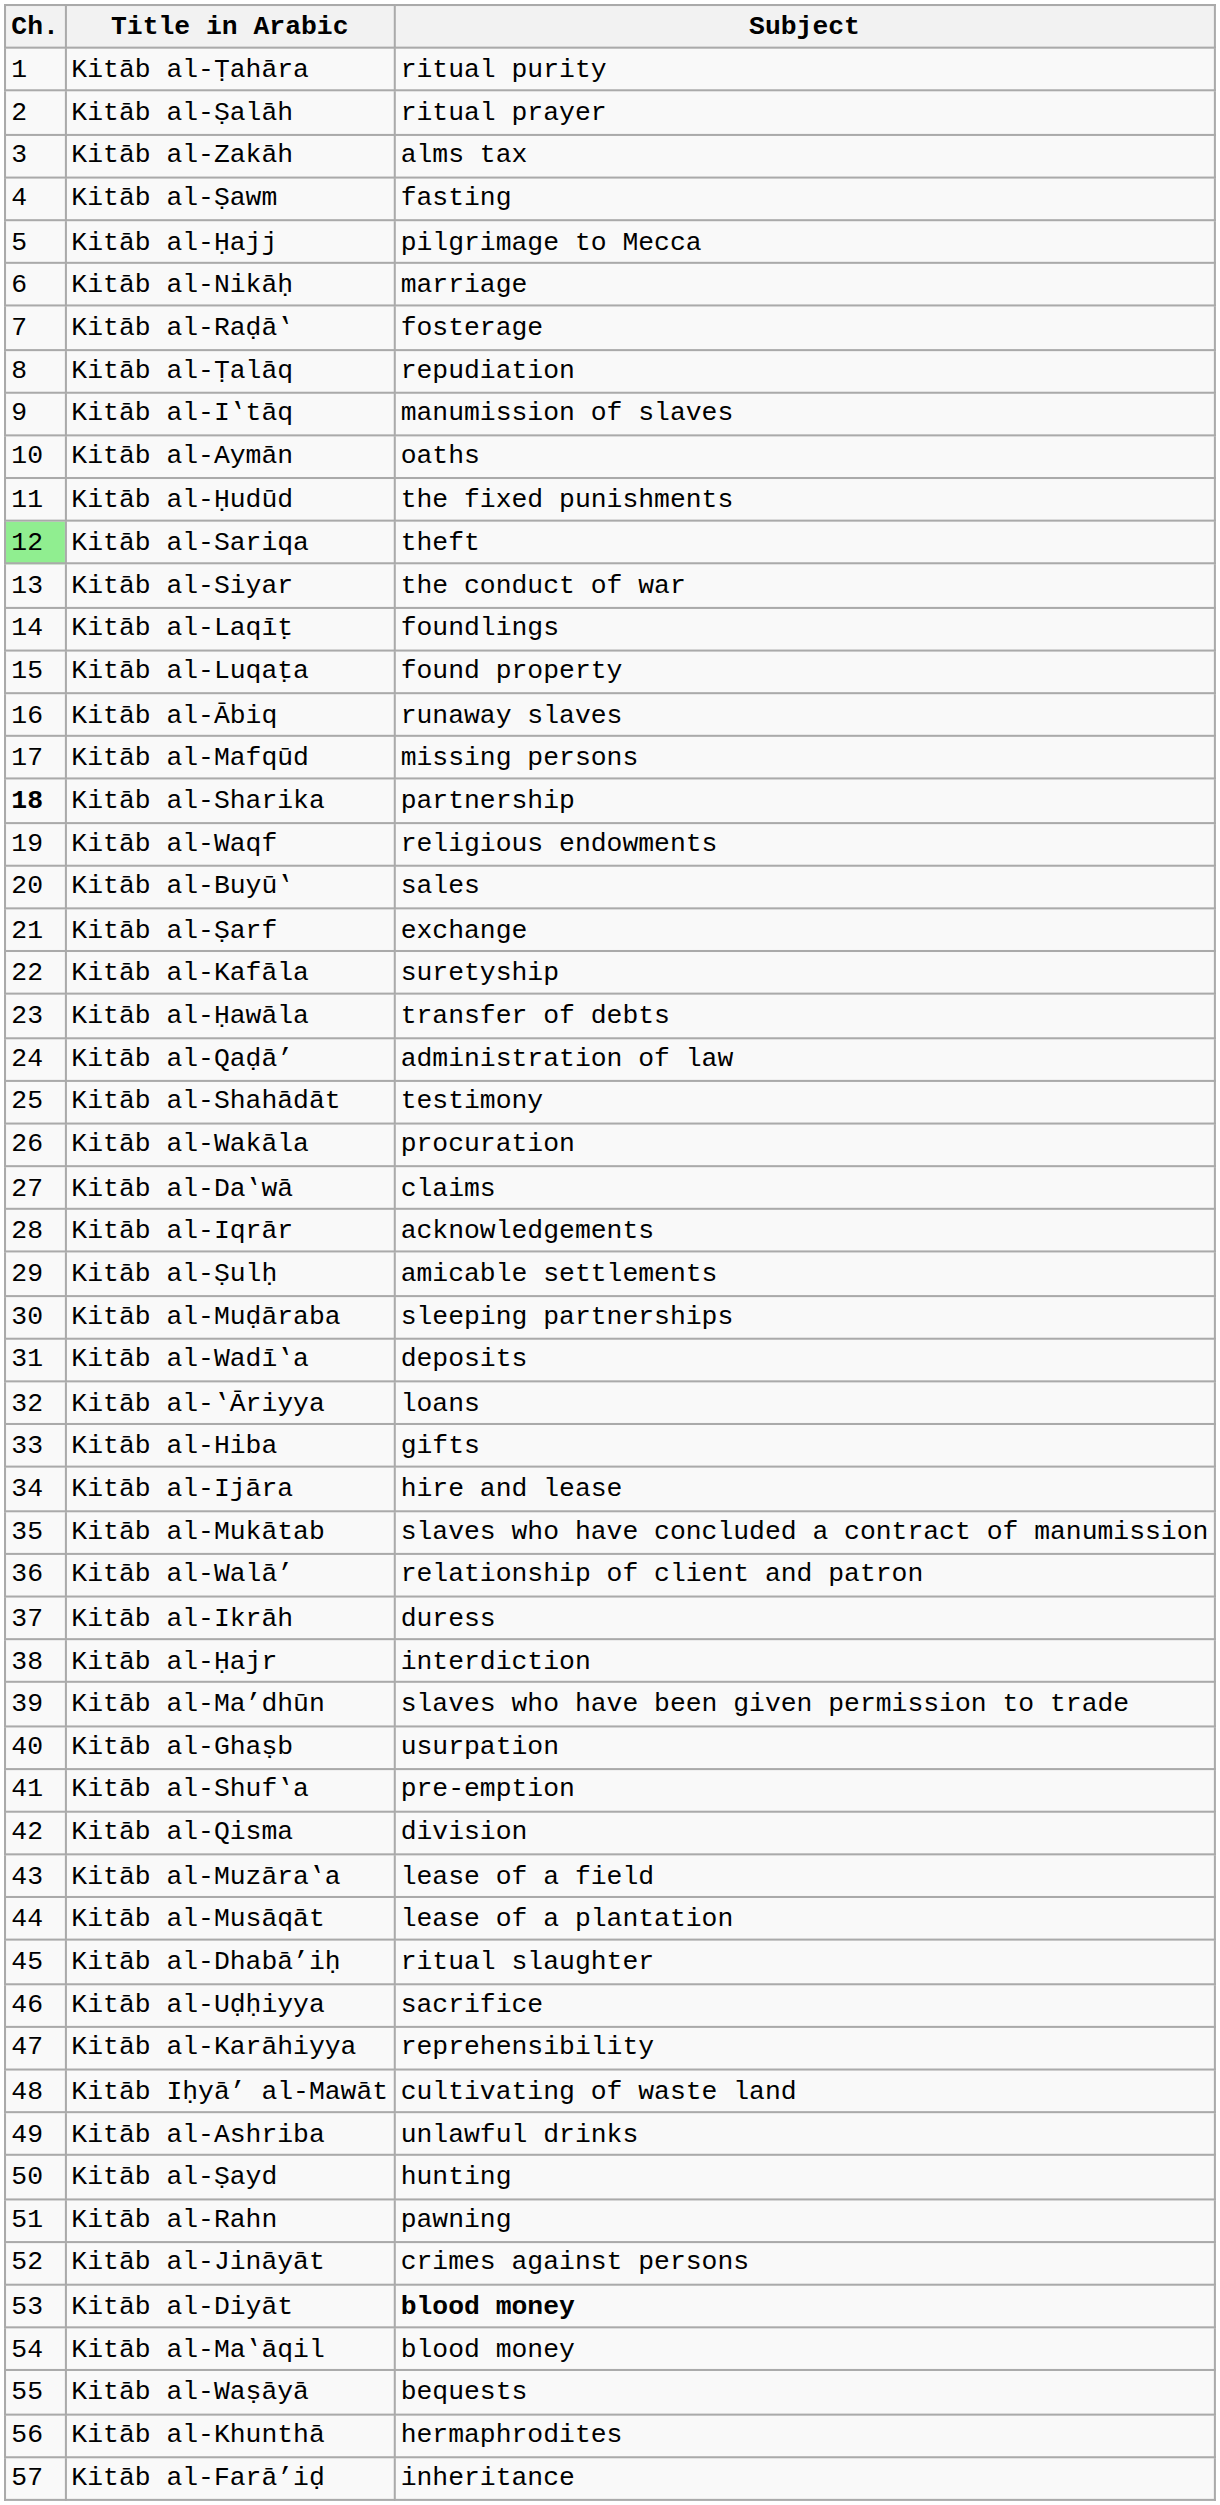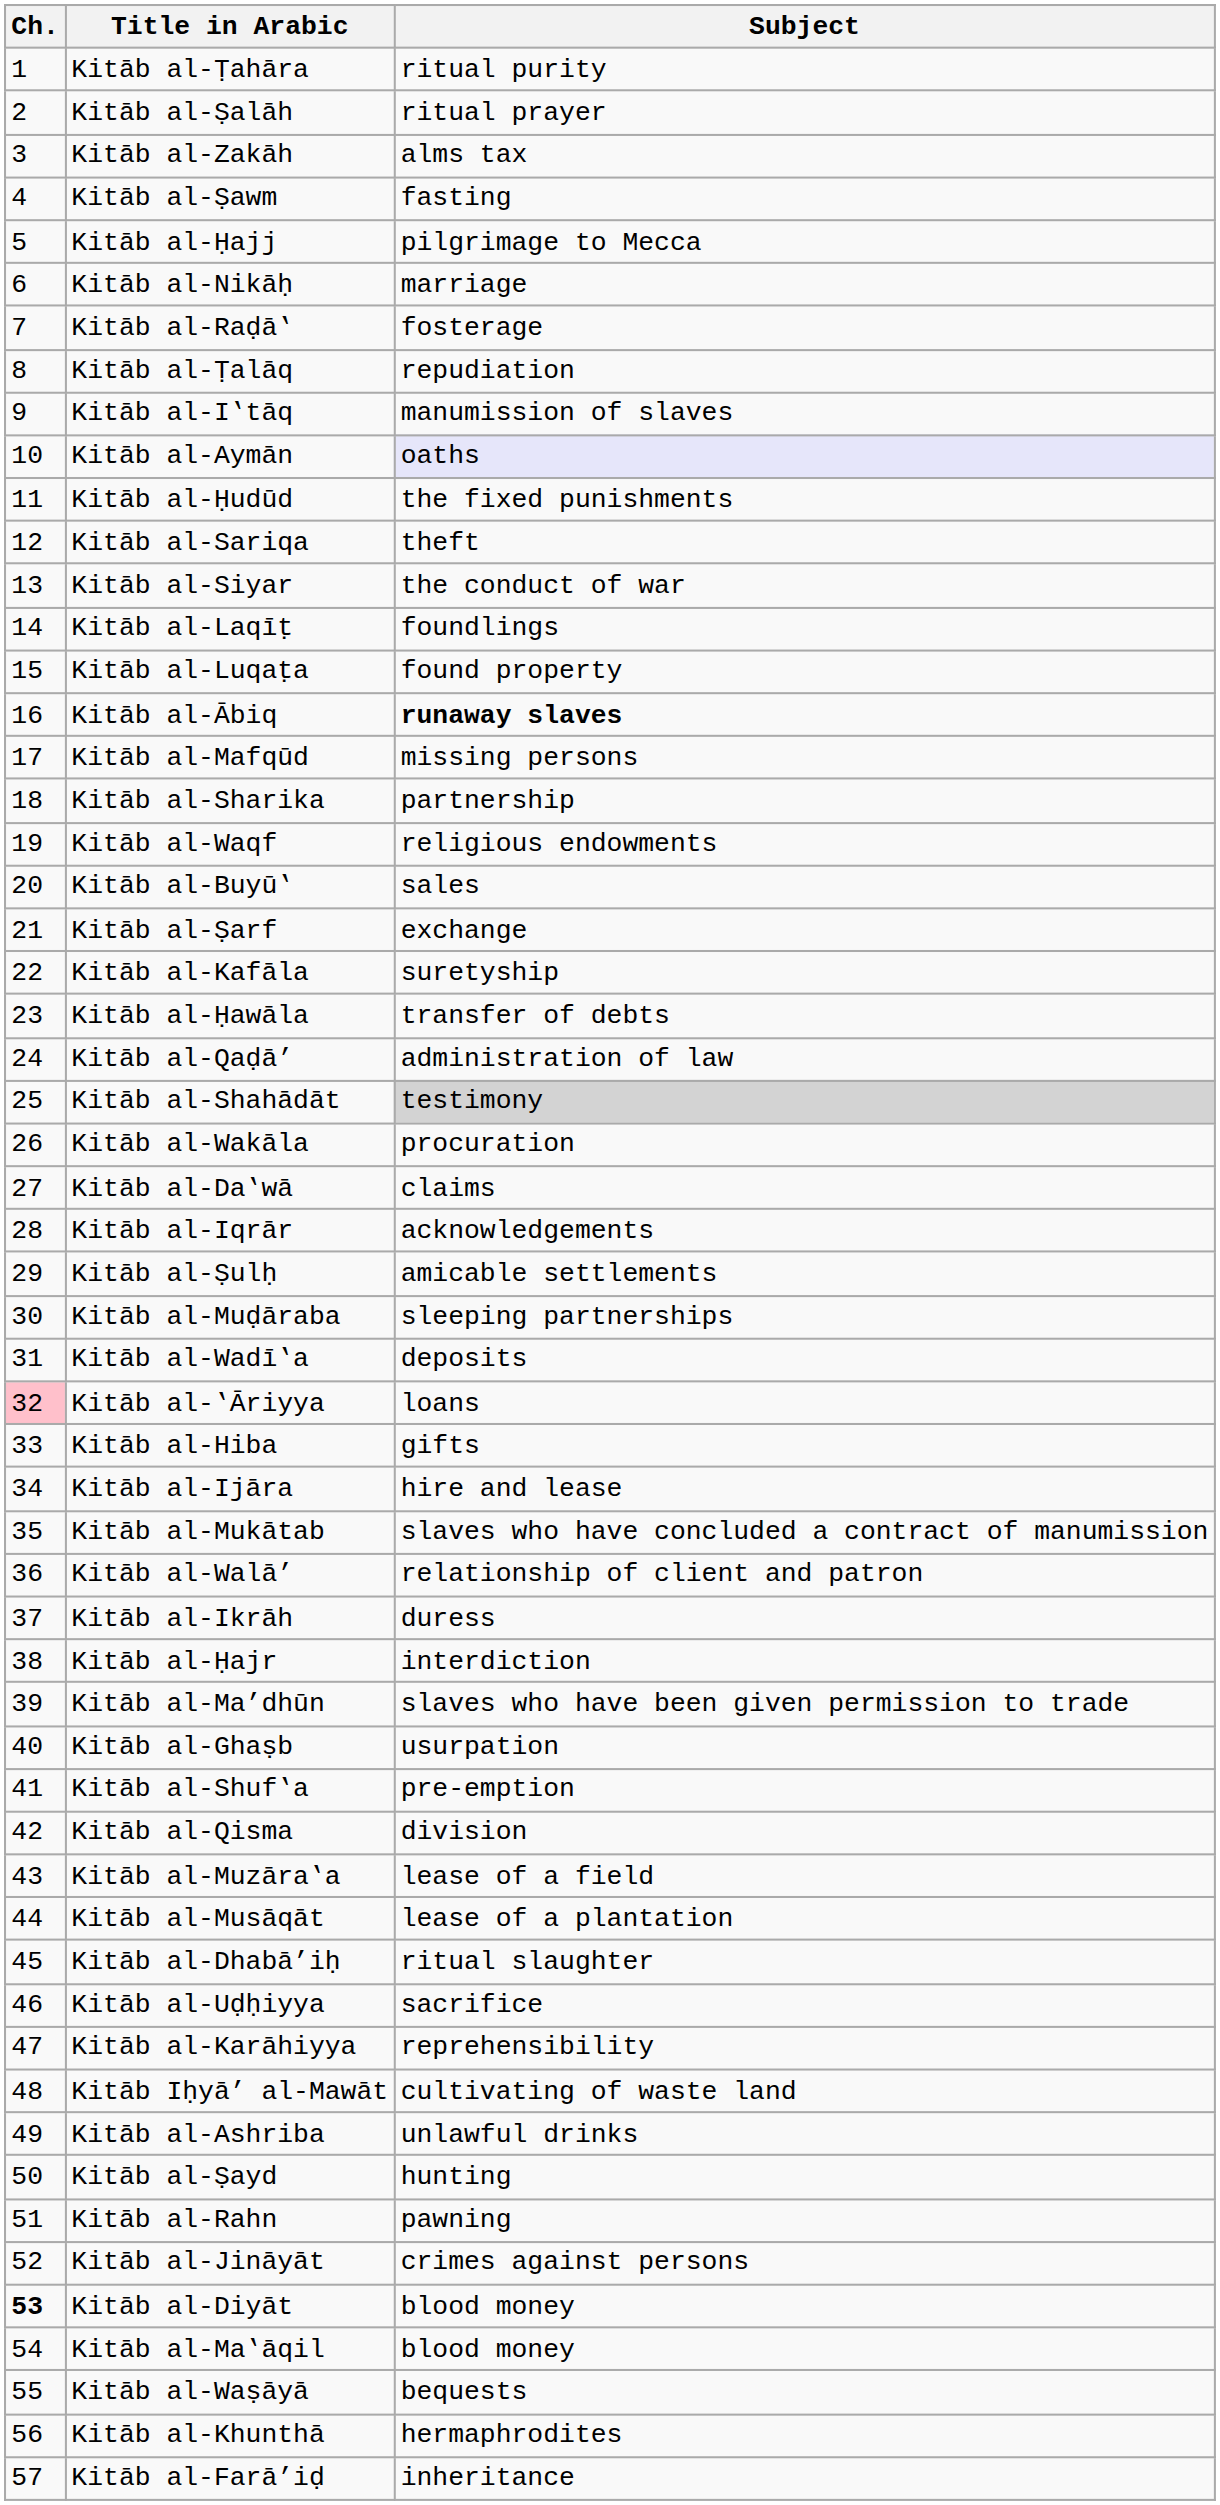(440, 457) no background -> (440, 457) lavender background
(27, 543) lightgreen background -> (27, 543) no background
(512, 715) normal -> (512, 715) bold
(27, 801) bold -> (27, 801) normal
(472, 1102) no background -> (472, 1102) lightgrey background
(27, 1403) no background -> (27, 1403) pink background
(27, 2306) normal -> (27, 2306) bold
(488, 2306) bold -> (488, 2306) normal
